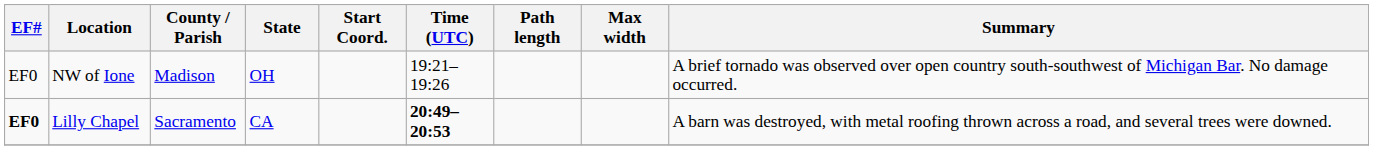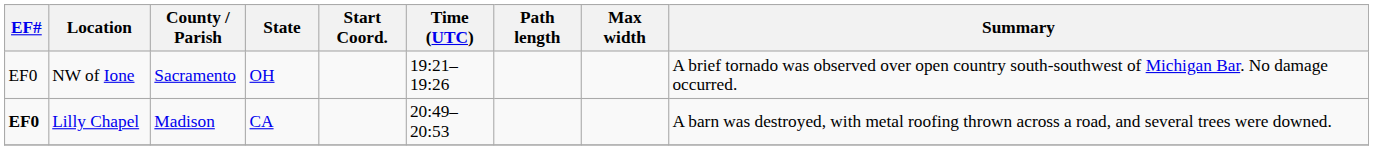(185, 74) Madison -> (195, 74) Sacramento
(195, 121) Sacramento -> (185, 121) Madison
(434, 121) bold -> (434, 121) normal
